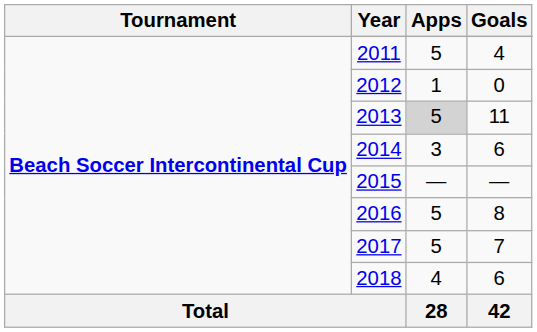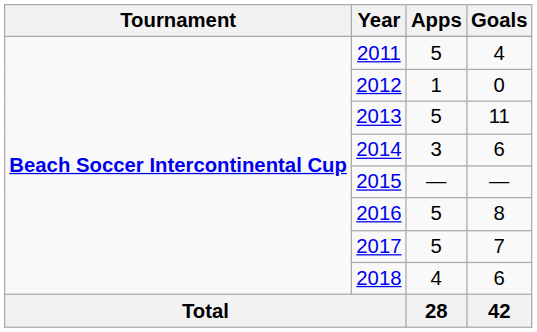(436, 117) lightgrey background -> (436, 117) no background
